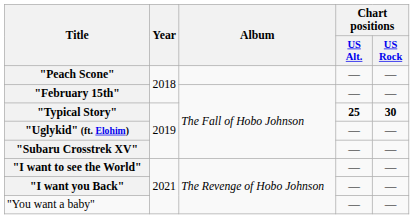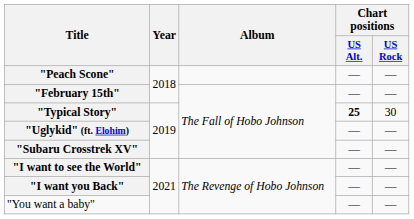(391, 112) bold -> (391, 112) normal
